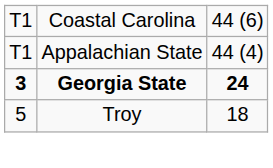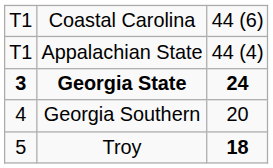+ row: (122, 115)
(238, 115) normal -> (238, 146) bold
